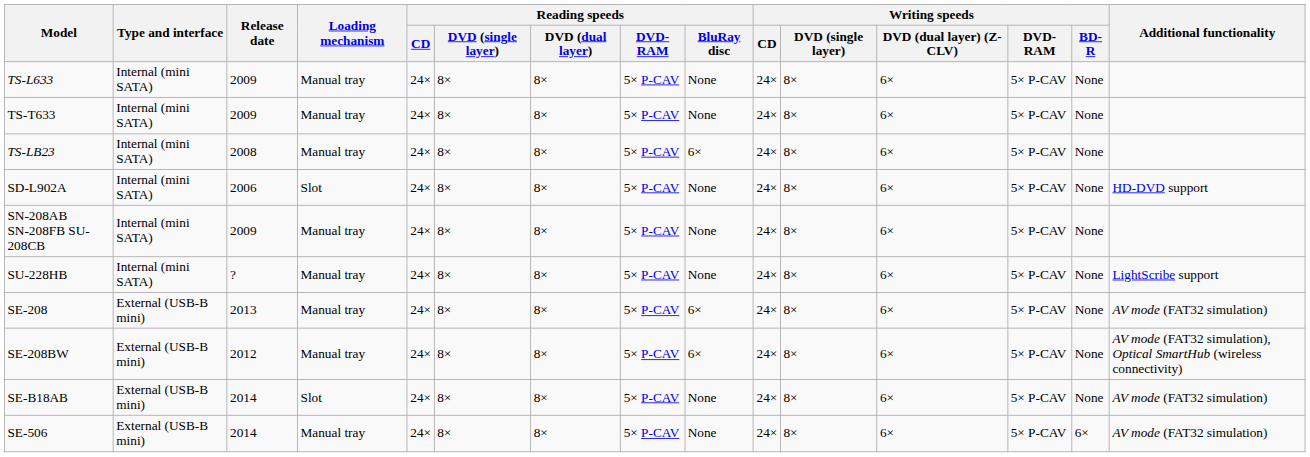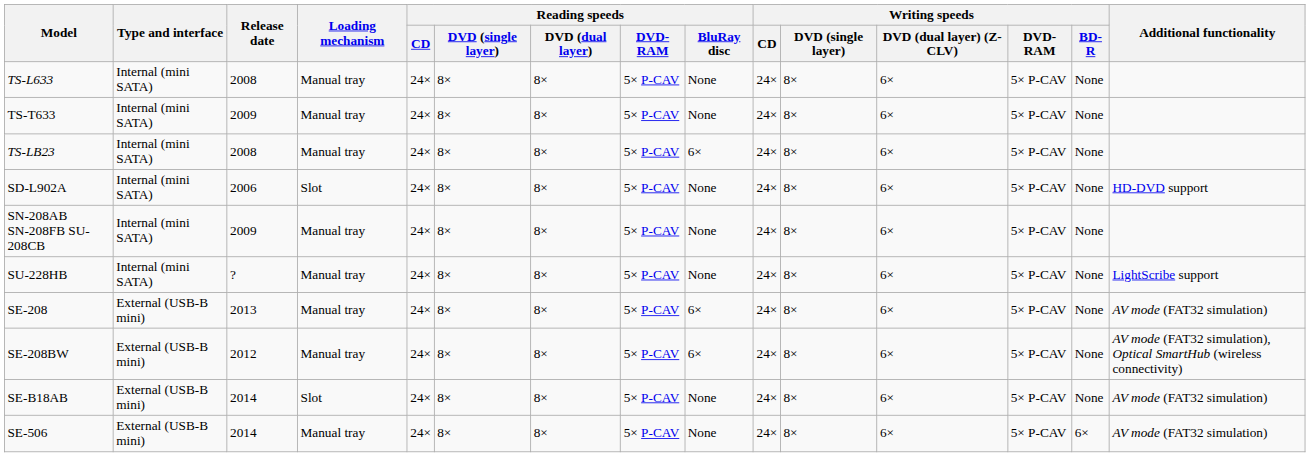(243, 79) 2009 -> (243, 79) 2008
